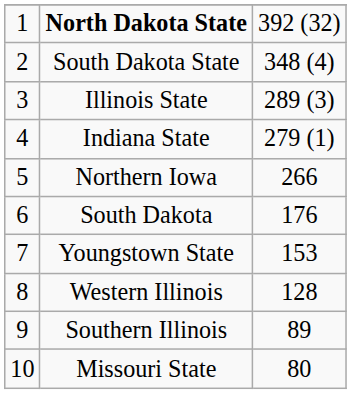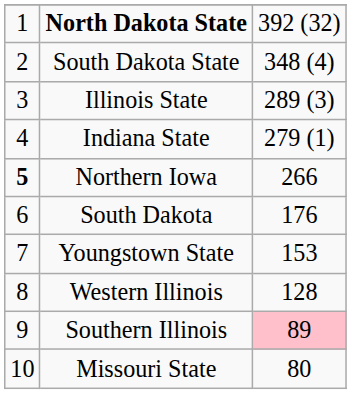(22, 176) normal -> (22, 176) bold
(299, 330) no background -> (299, 330) pink background
